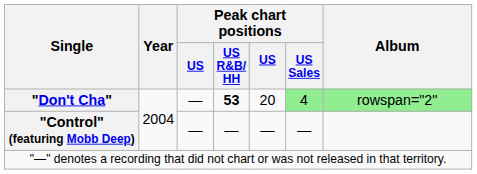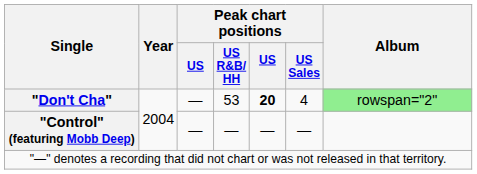(231, 100) bold -> (231, 100) normal
(267, 100) normal -> (267, 100) bold
(304, 100) lightgreen background -> (304, 100) no background
